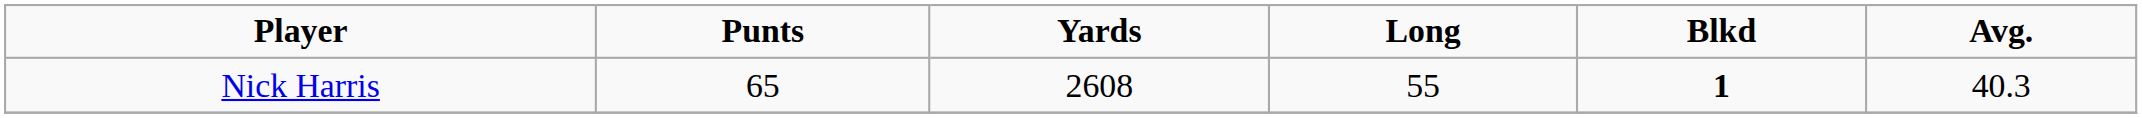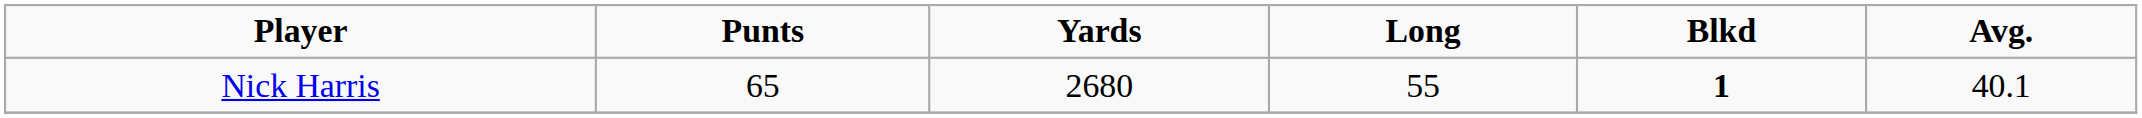(1099, 84) 2608 -> (1099, 84) 2680
(2001, 84) 40.3 -> (2001, 84) 40.1
